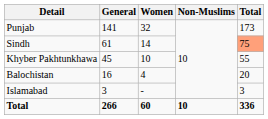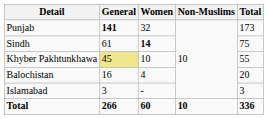(109, 28) normal -> (109, 28) bold
(145, 43) normal -> (145, 43) bold
(244, 43) lightsalmon background -> (244, 43) no background
(107, 59) no background -> (107, 59) khaki background
